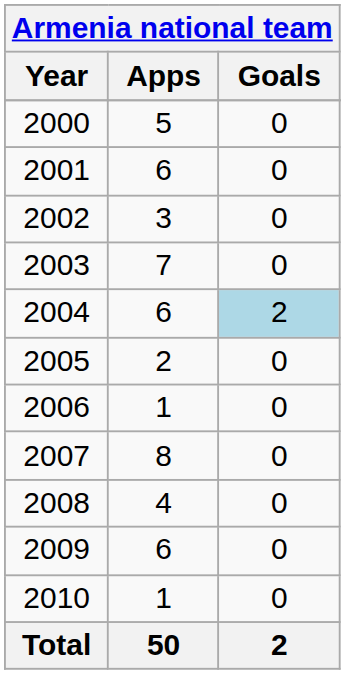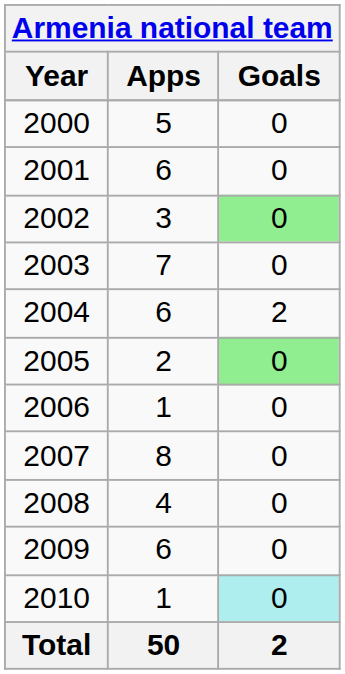(279, 218) no background -> (279, 218) lightgreen background
(279, 312) lightblue background -> (279, 312) no background
(279, 360) no background -> (279, 360) lightgreen background
(279, 597) no background -> (279, 597) paleturquoise background
